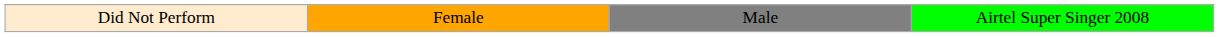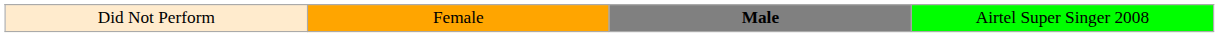(760, 18) normal -> (760, 18) bold
